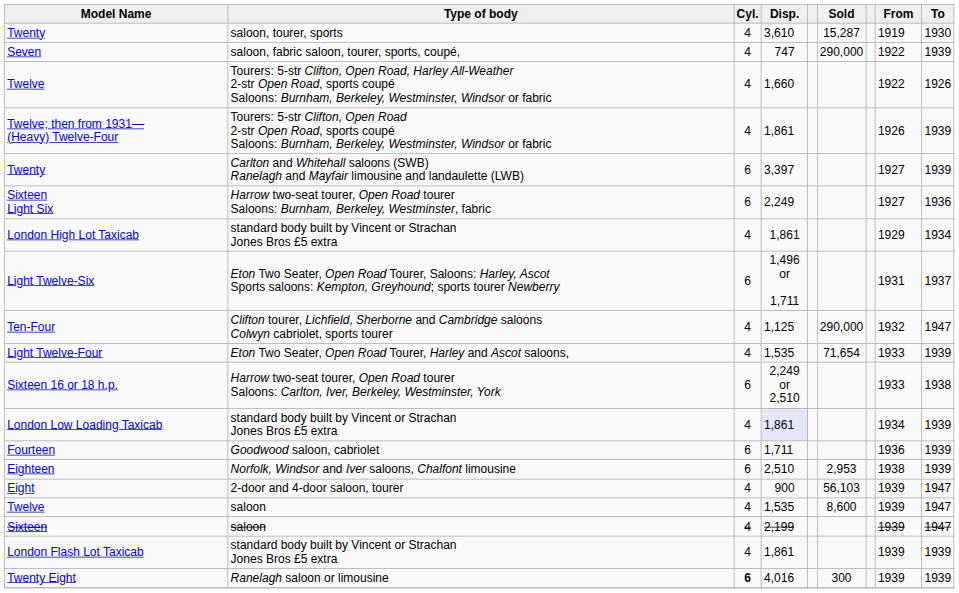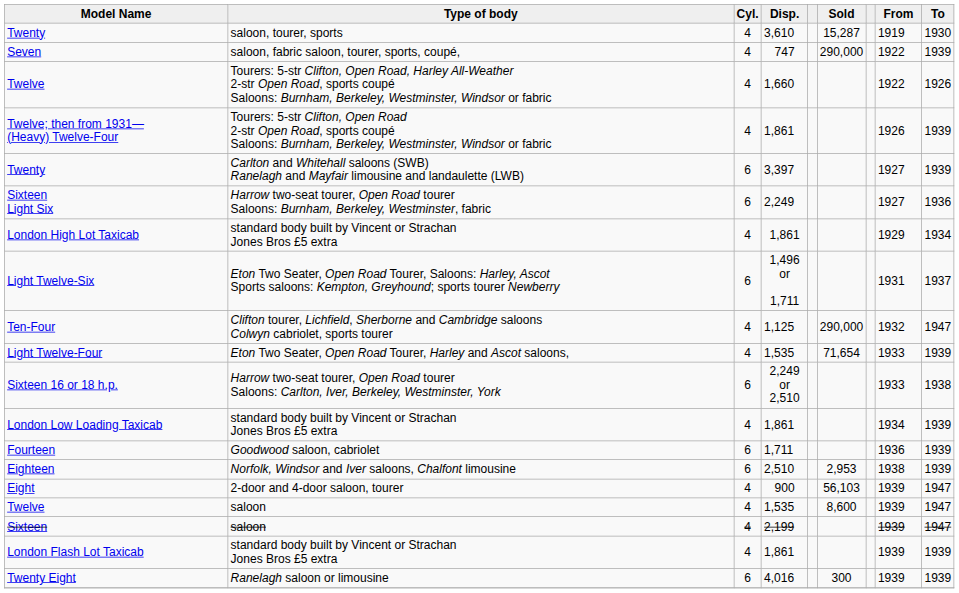(779, 424) lavender background -> (779, 424) no background
(748, 578) bold -> (748, 578) normal
